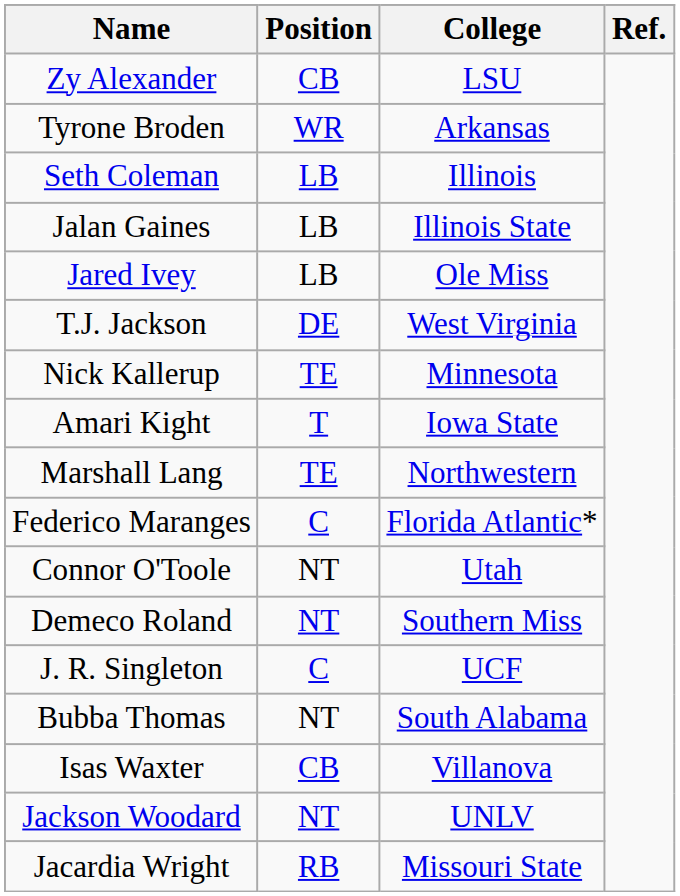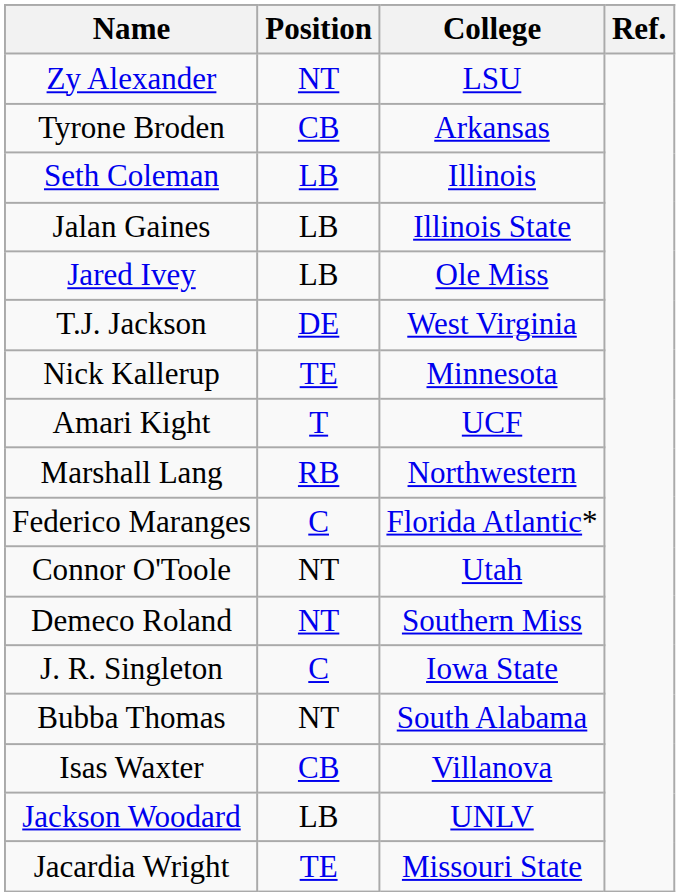(319, 78) CB -> (319, 78) NT
(319, 127) WR -> (319, 127) CB
(492, 422) Iowa State -> (492, 422) UCF
(319, 472) TE -> (319, 472) RB
(492, 669) UCF -> (492, 669) Iowa State
(319, 816) NT -> (319, 816) LB
(319, 865) RB -> (319, 865) TE
